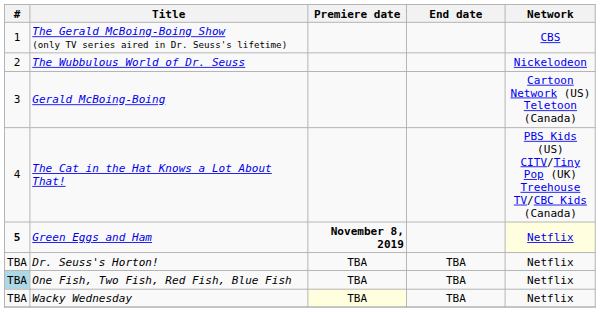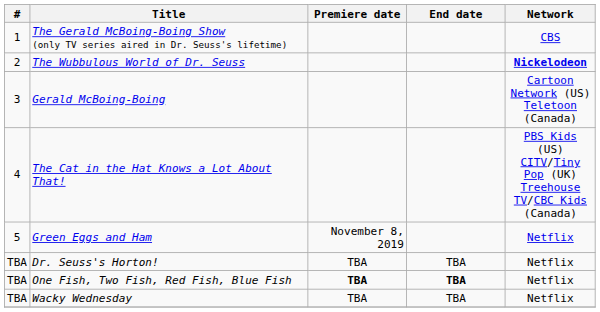(550, 62) normal -> (550, 62) bold
(17, 237) bold -> (17, 237) normal
(367, 237) bold -> (367, 237) normal
(550, 237) lightyellow background -> (550, 237) no background
(17, 280) lightblue background -> (17, 280) no background
(357, 280) normal -> (357, 280) bold
(456, 280) normal -> (456, 280) bold
(357, 298) lightyellow background -> (357, 298) no background
